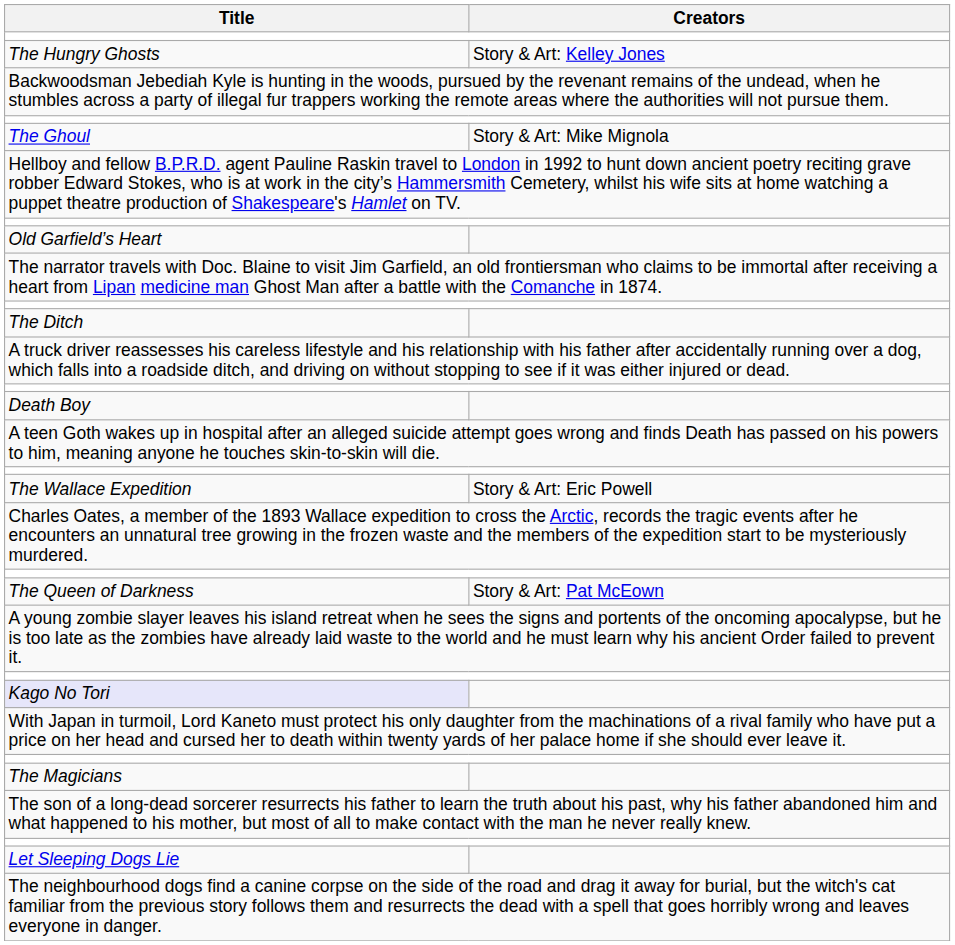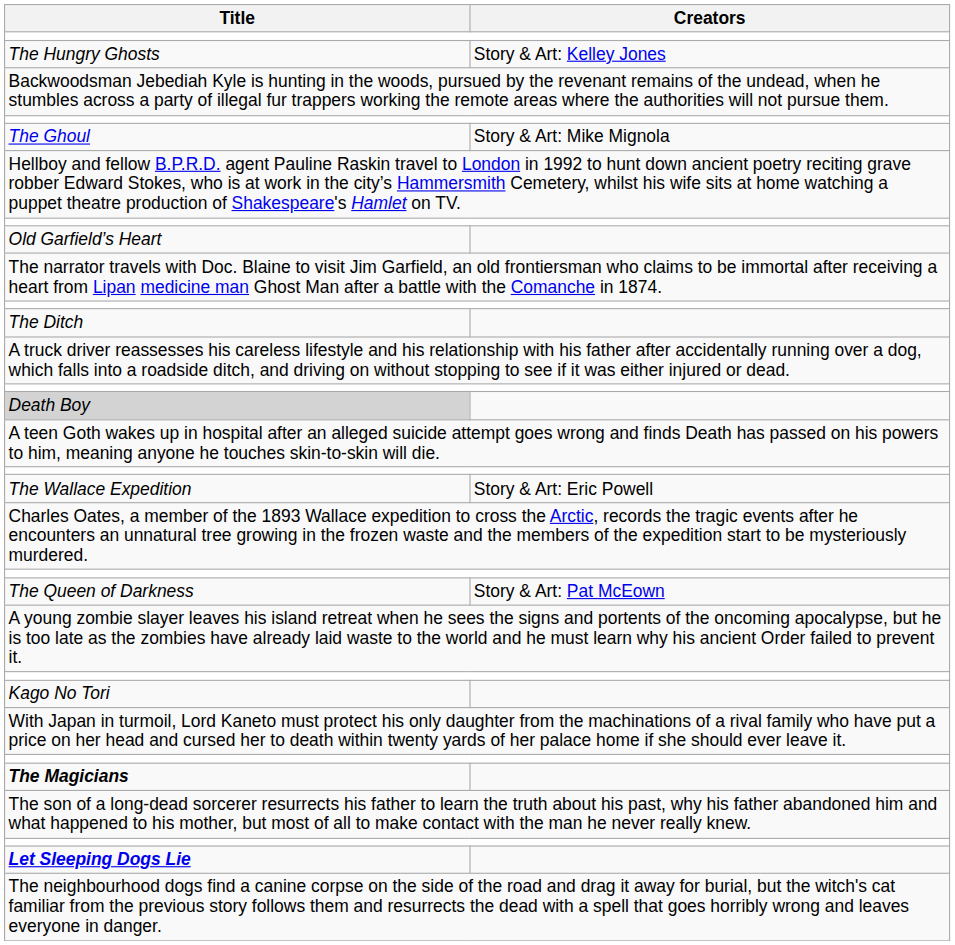(49, 405) no background -> (49, 405) lightgrey background
(59, 693) lavender background -> (59, 693) no background
(65, 776) normal -> (69, 776) bold
(94, 859) normal -> (100, 859) bold
